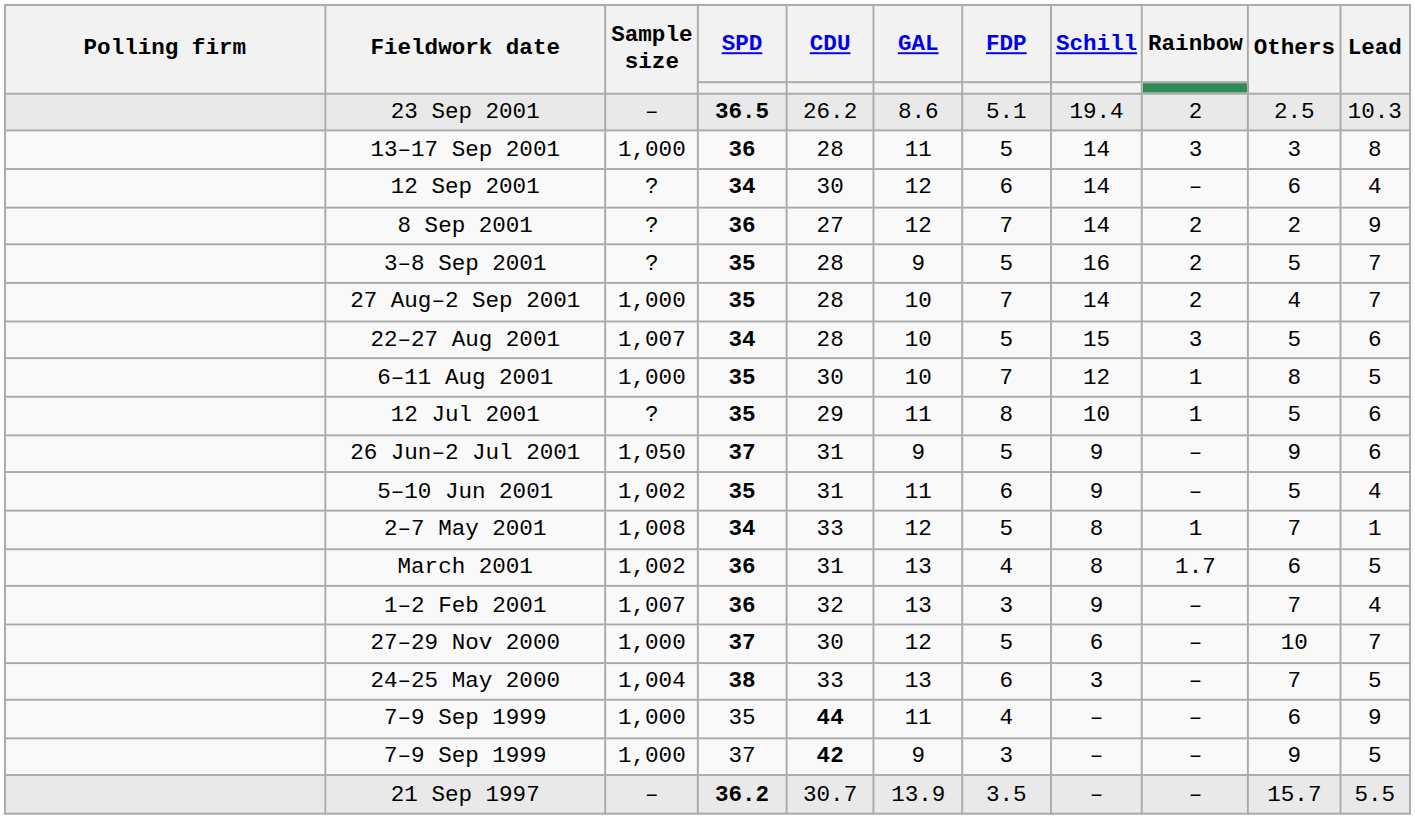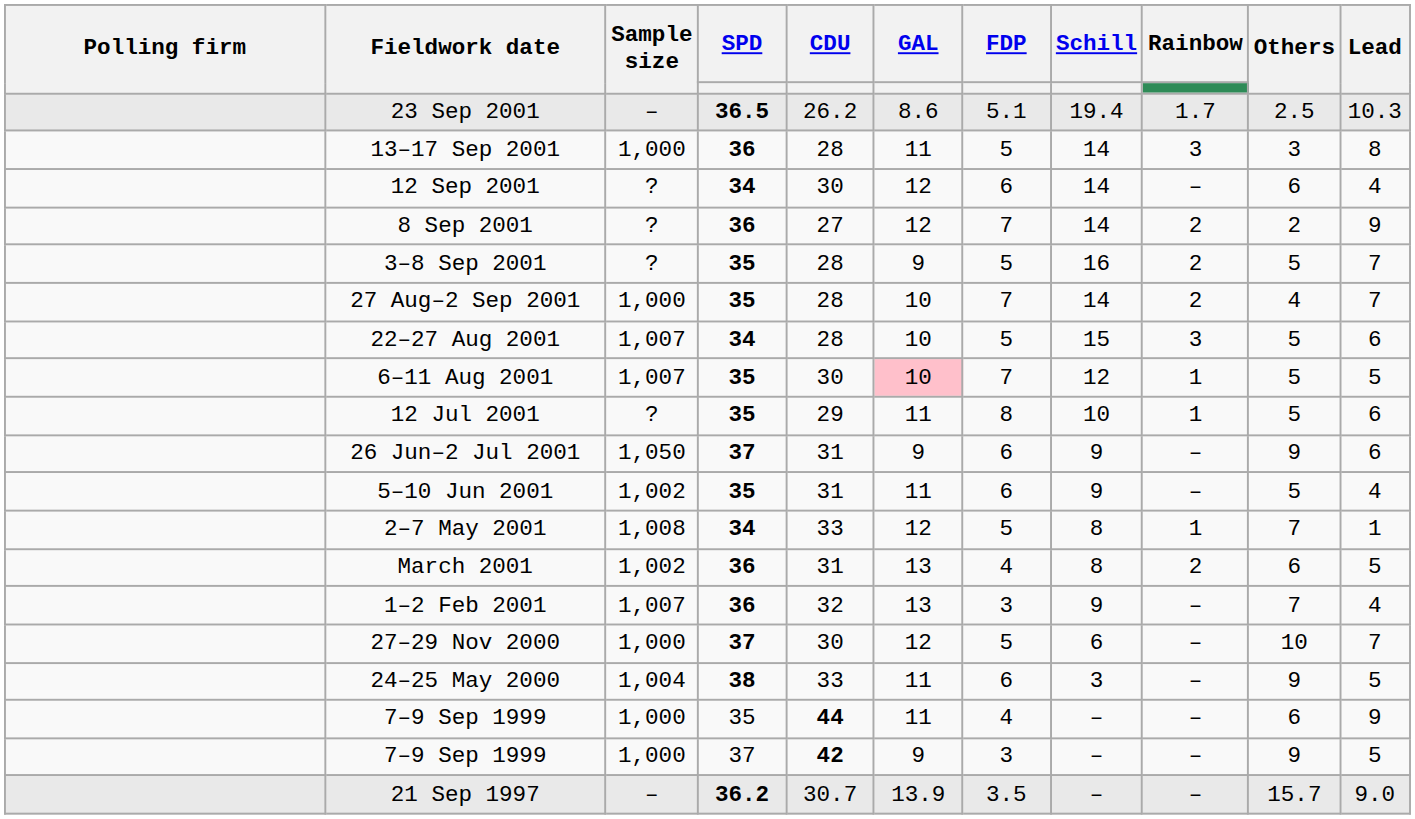(1195, 112) 2 -> (1195, 112) 1.7
(652, 377) 1,000 -> (652, 377) 1,007
(918, 377) no background -> (918, 377) pink background
(1294, 377) 8 -> (1294, 377) 5
(1006, 453) 5 -> (1006, 453) 6
(1195, 567) 1.7 -> (1195, 567) 2
(918, 681) 13 -> (918, 681) 11
(1294, 681) 7 -> (1294, 681) 9
(1375, 795) 5.5 -> (1375, 795) 9.0
